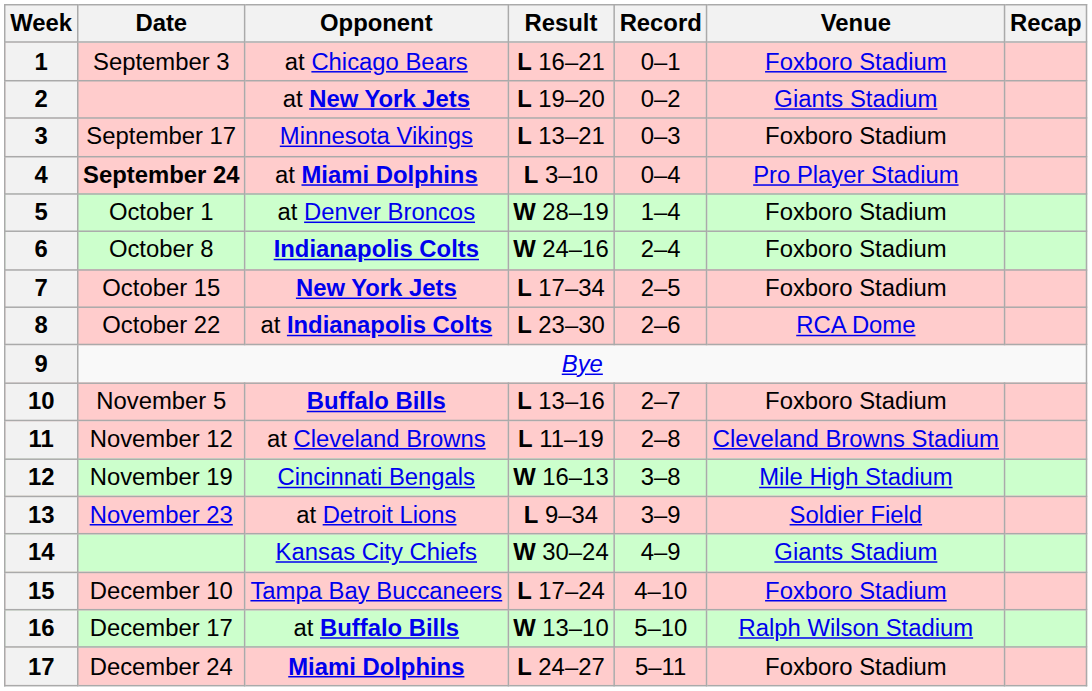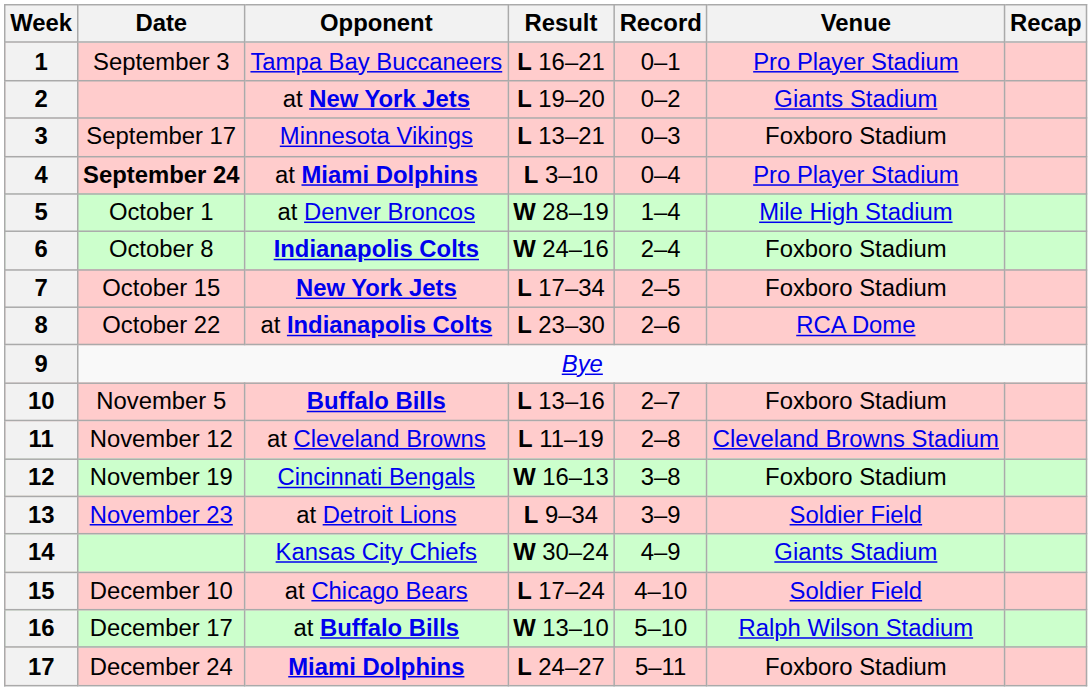(376, 61) at Chicago Bears -> (376, 61) Tampa Bay Buccaneers
(856, 61) Foxboro Stadium -> (856, 61) Pro Player Stadium
(856, 212) Foxboro Stadium -> (856, 212) Mile High Stadium
(856, 477) Mile High Stadium -> (856, 477) Foxboro Stadium
(376, 590) Tampa Bay Buccaneers -> (376, 590) at Chicago Bears
(856, 590) Foxboro Stadium -> (856, 590) Soldier Field
